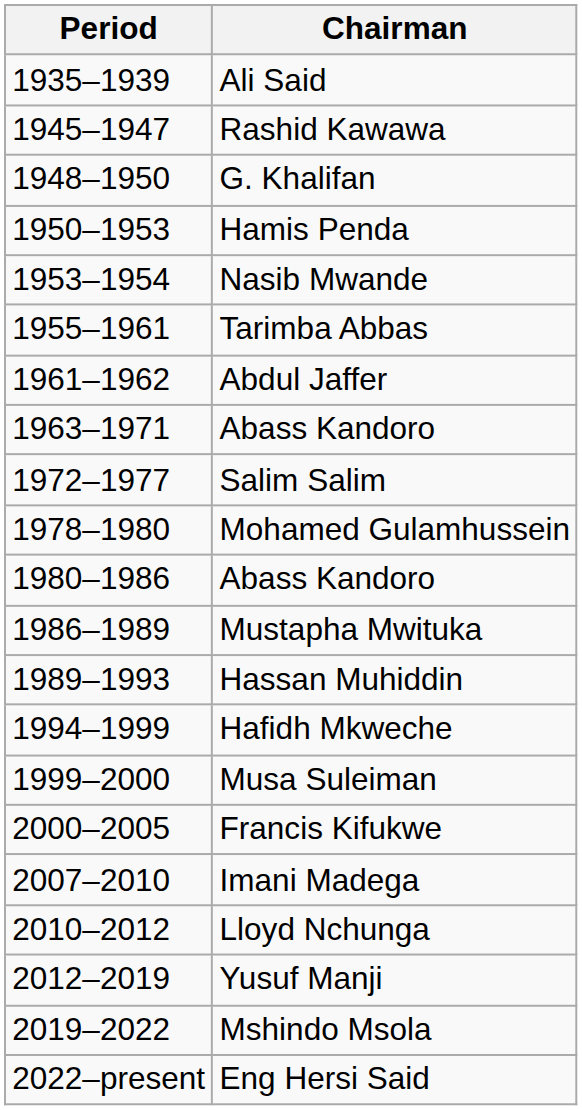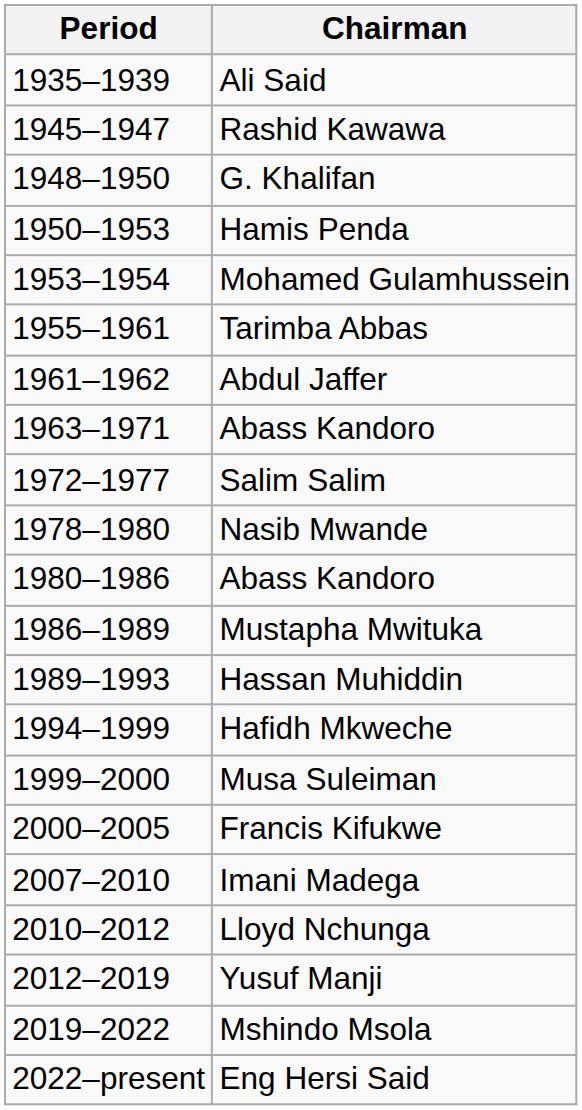(324, 279) Nasib Mwande -> (395, 279) Mohamed Gulamhussein
(395, 529) Mohamed Gulamhussein -> (324, 529) Nasib Mwande
